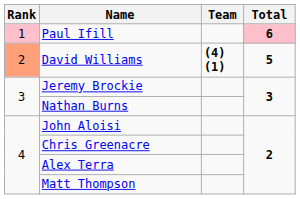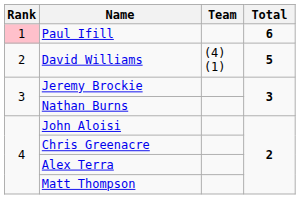(269, 34) pink background -> (269, 34) no background
(22, 60) lightsalmon background -> (22, 60) no background
(215, 60) bold -> (215, 60) normal
